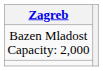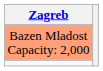(48, 42) no background -> (48, 42) lightsalmon background
